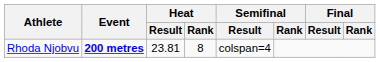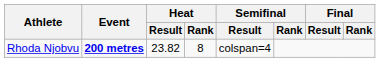(166, 49) 23.81 -> (166, 49) 23.82
